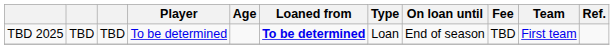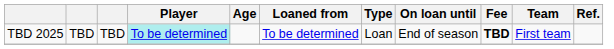(179, 34) no background -> (179, 34) paleturquoise background
(314, 34) bold -> (310, 34) normal
(503, 34) normal -> (497, 34) bold
